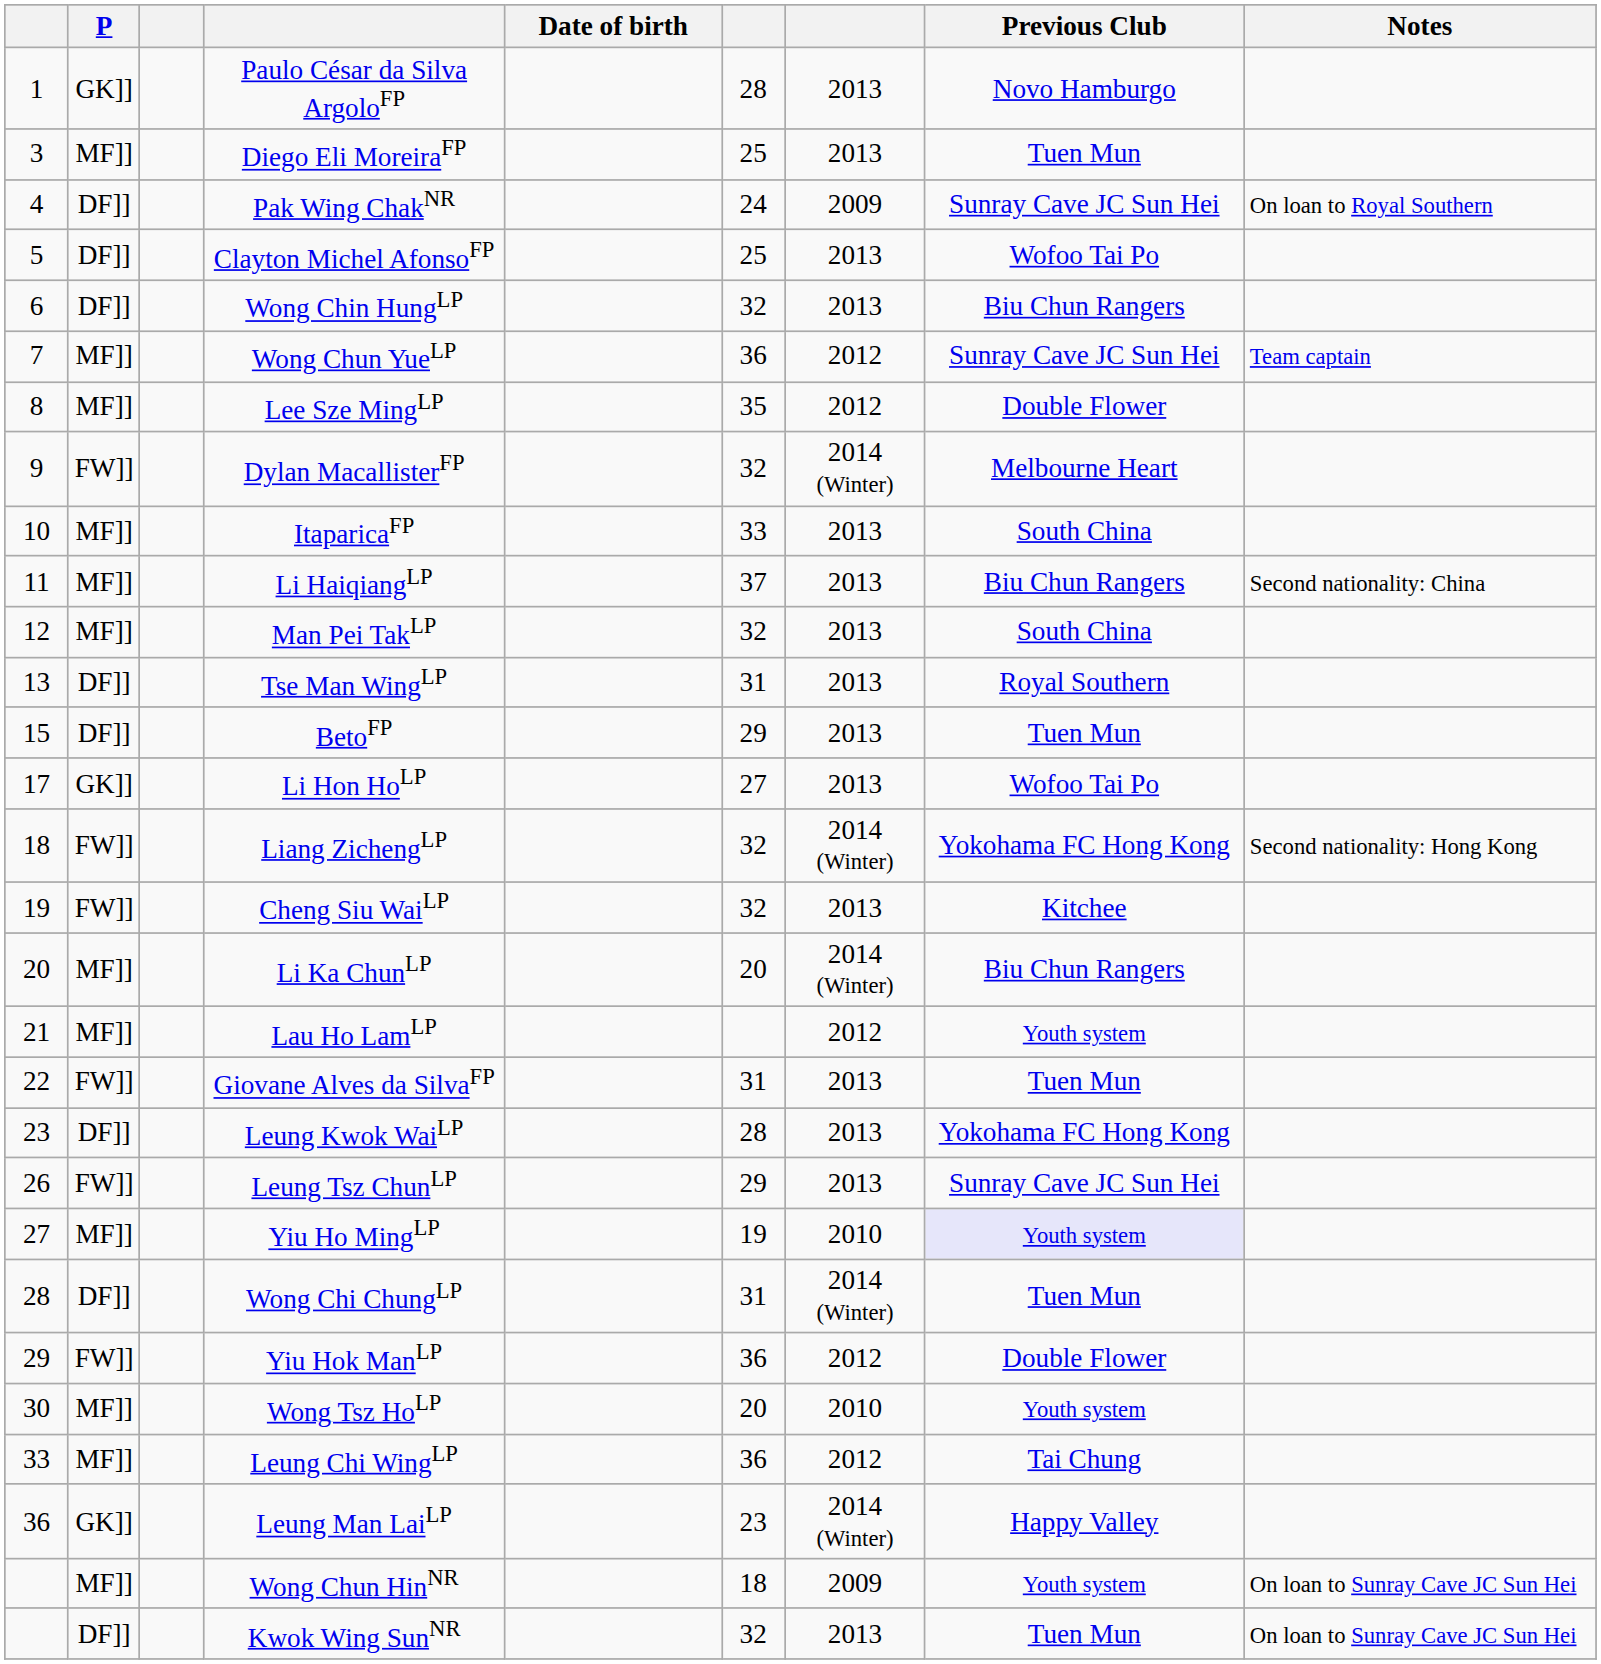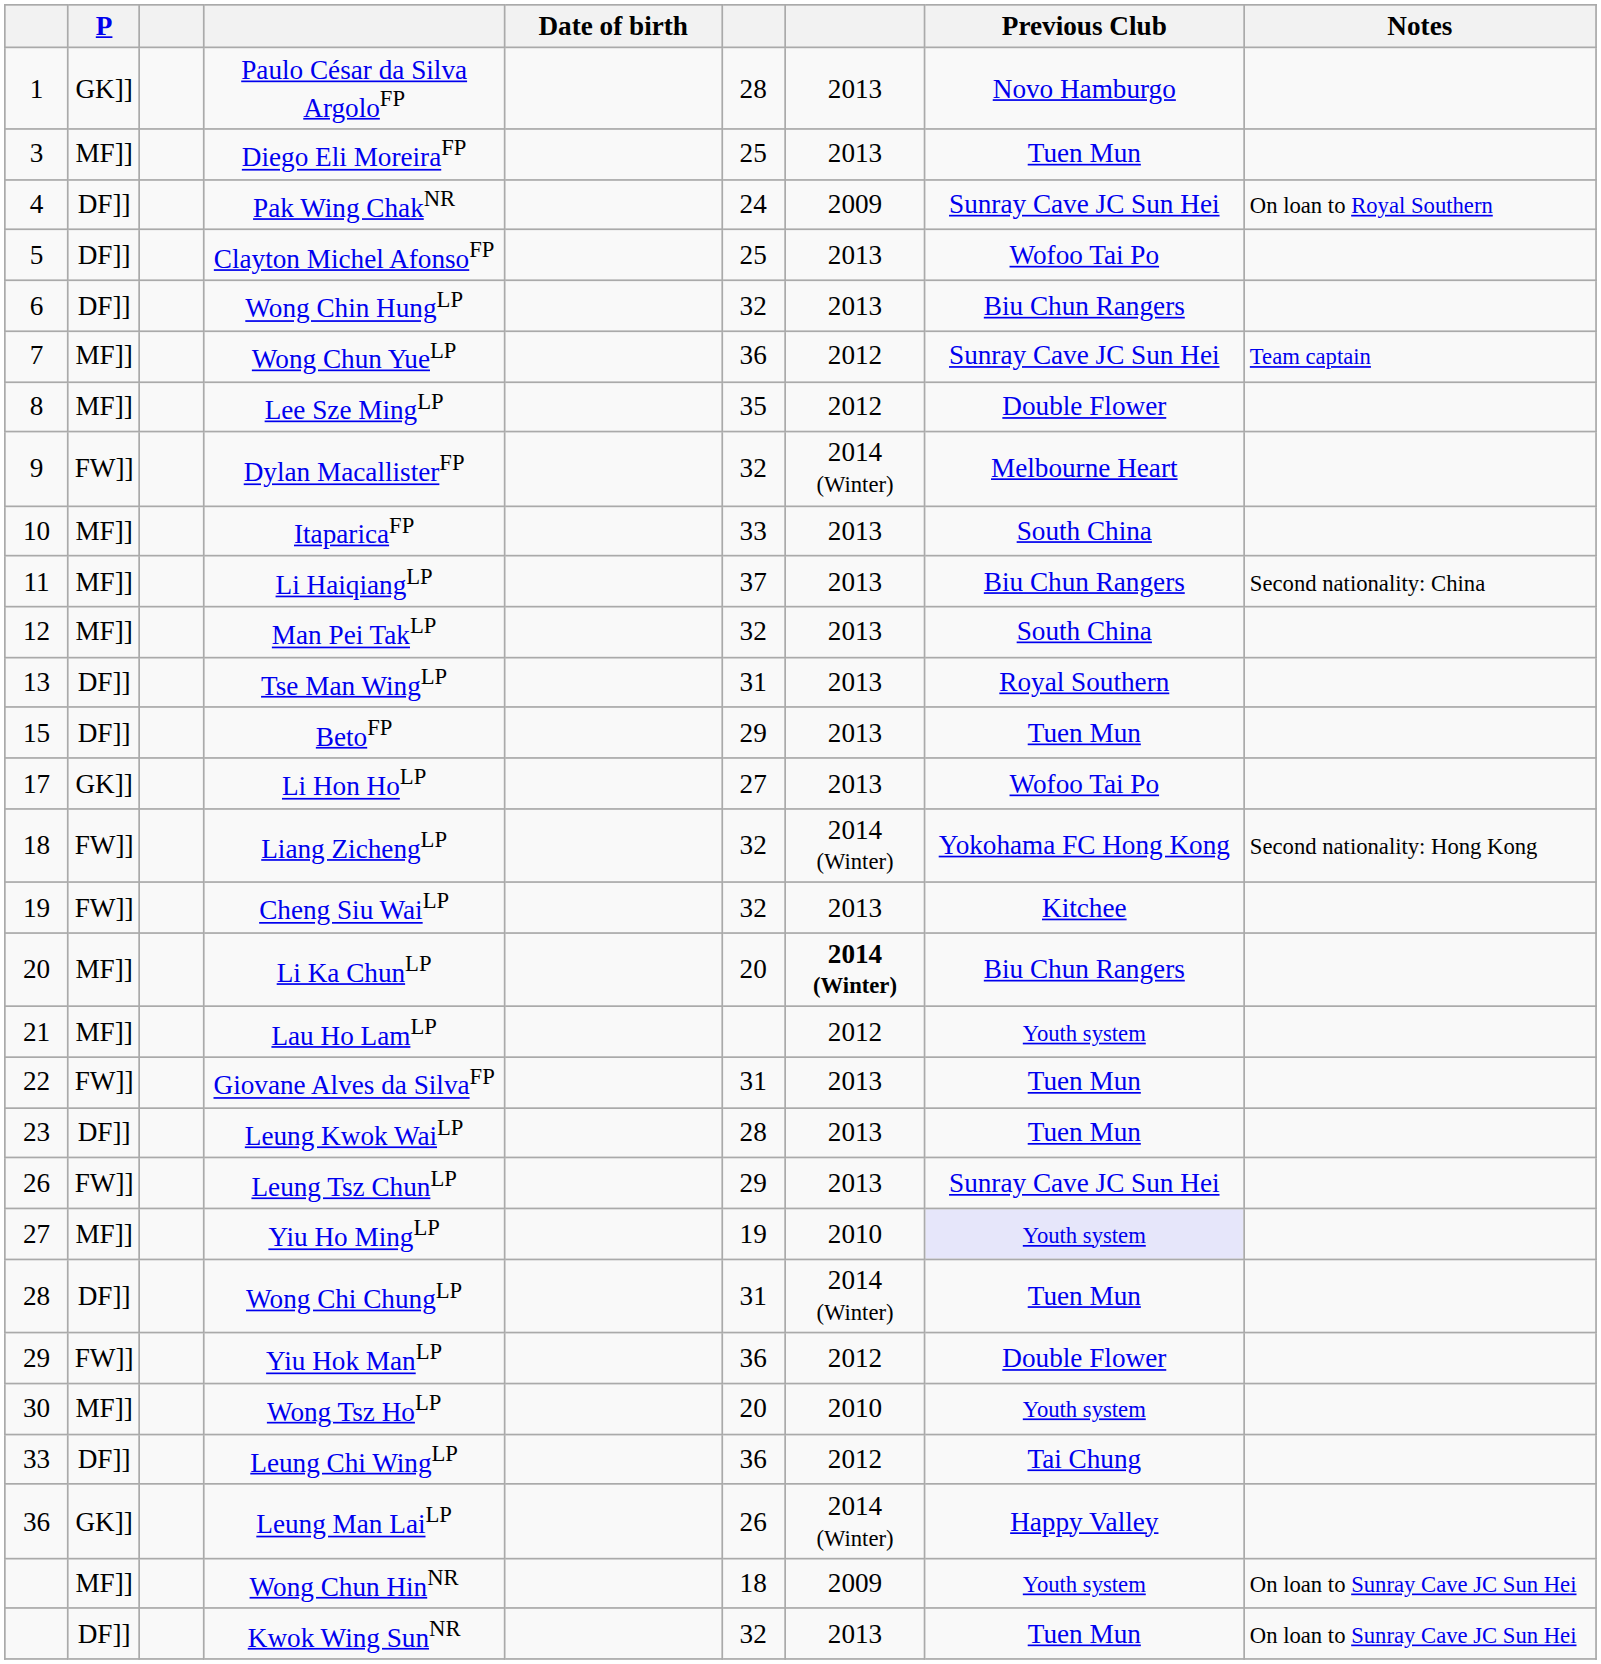(855, 969) normal -> (855, 969) bold
(1084, 1132) Yokohama FC Hong Kong -> (1084, 1132) Tuen Mun
(104, 1458) MF]] -> (104, 1458) DF]]
(753, 1520) 23 -> (753, 1520) 26
